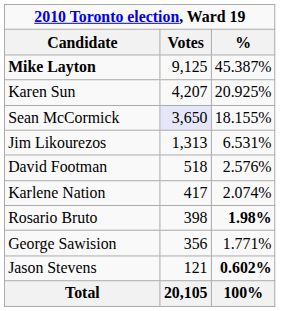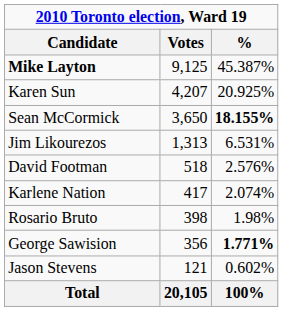(190, 117) lavender background -> (190, 117) no background
(243, 117) normal -> (245, 117) bold
(250, 218) bold -> (254, 218) normal
(247, 243) normal -> (248, 243) bold
(246, 268) bold -> (250, 268) normal
